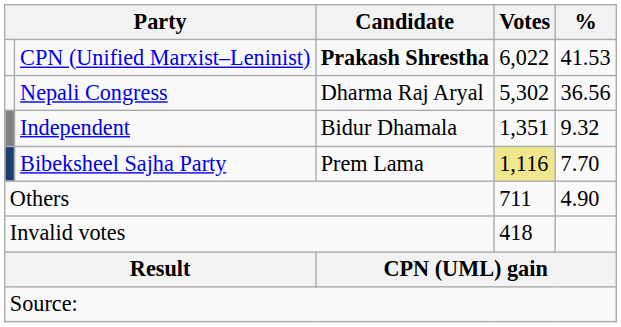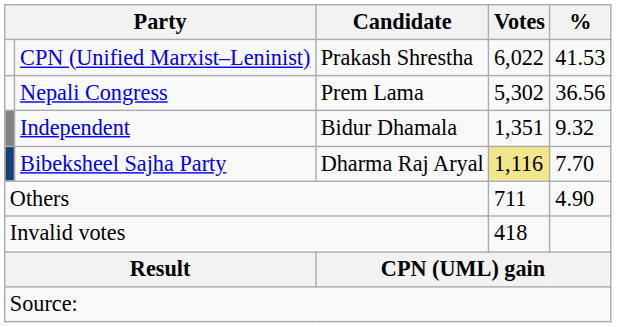(405, 57) bold -> (397, 57) normal
(402, 92) Dharma Raj Aryal -> (372, 92) Prem Lama
(372, 163) Prem Lama -> (402, 163) Dharma Raj Aryal
